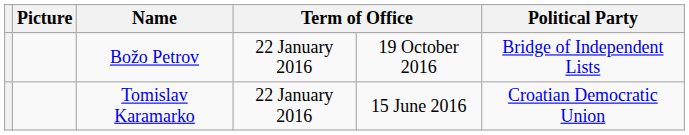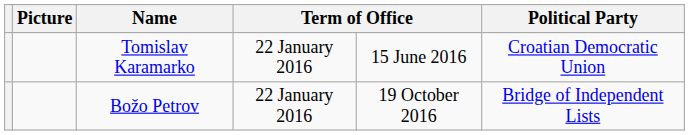rows swapped: (155, 105) <-> (155, 57)
